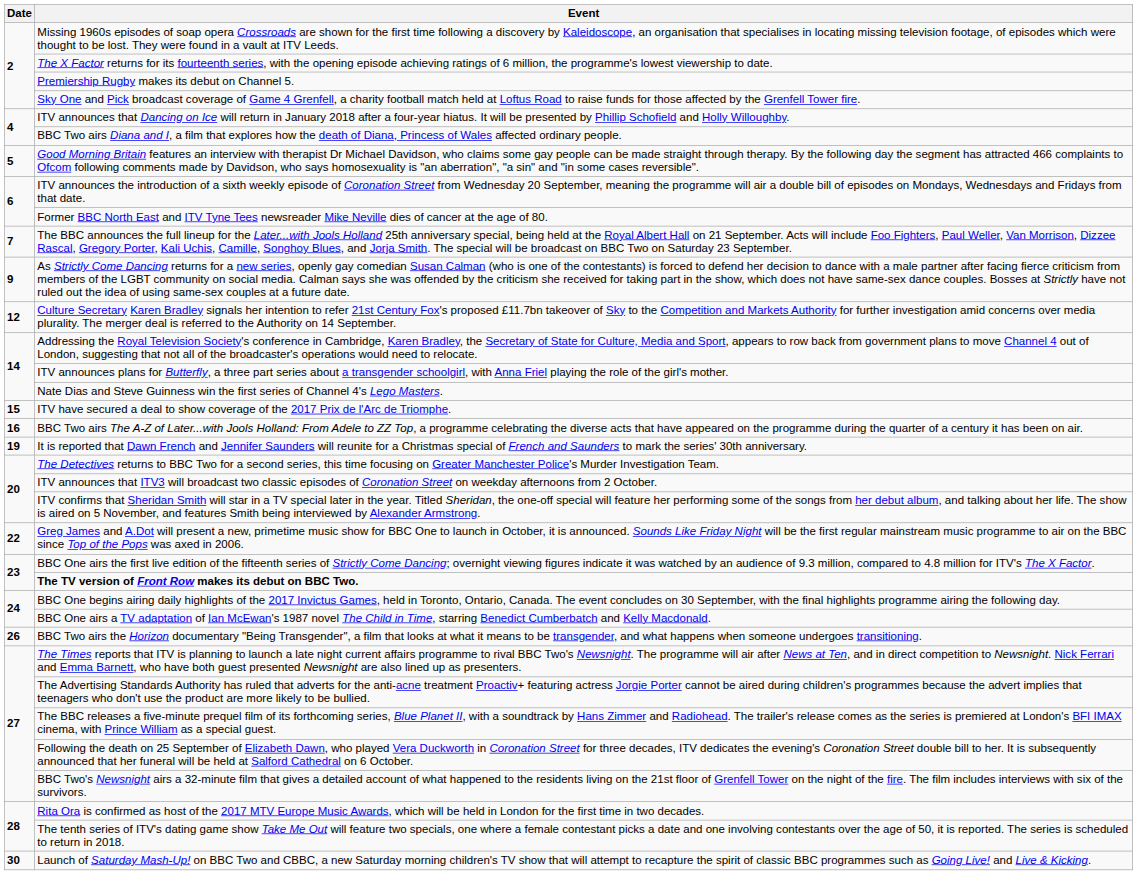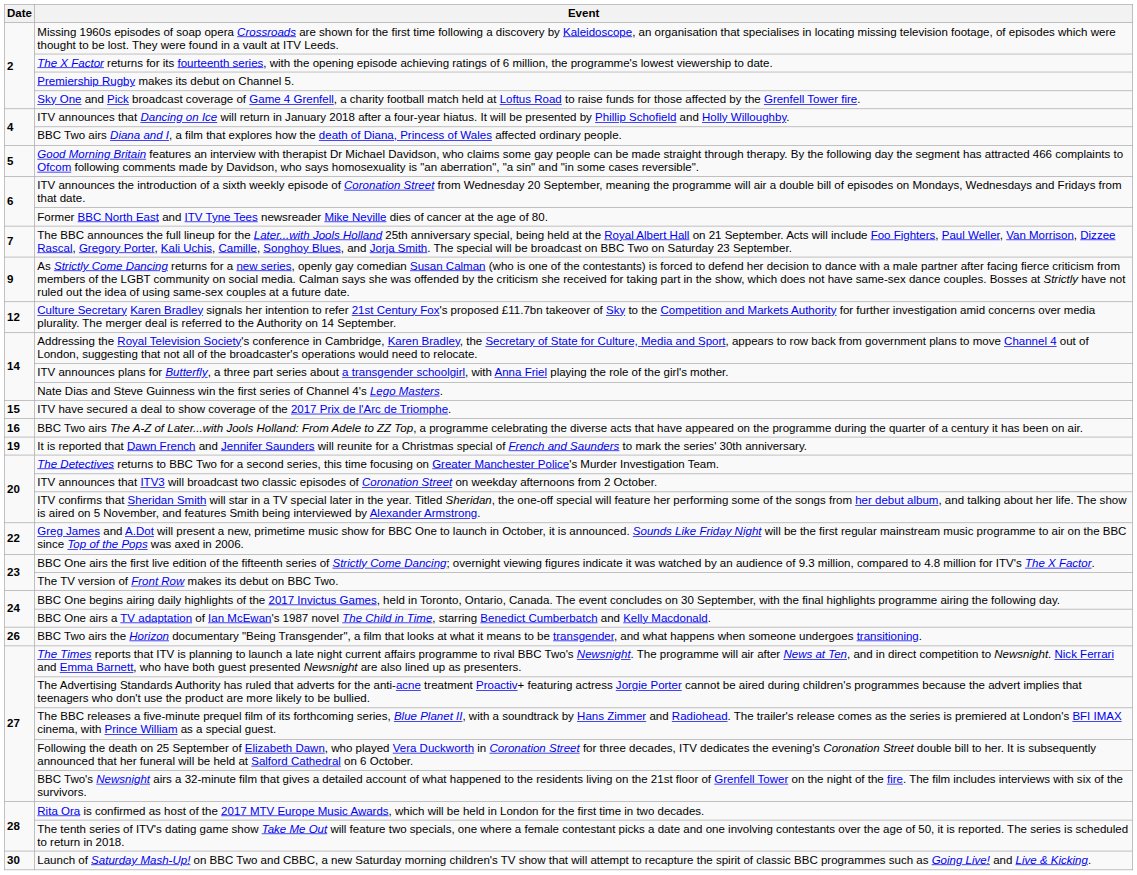(198, 581) bold -> (188, 581) normal
